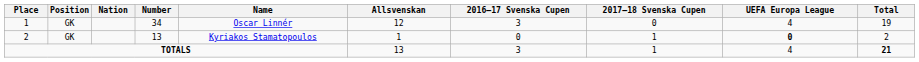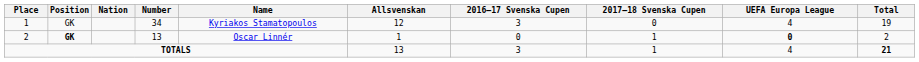(263, 24) Oscar Linnér -> (263, 24) Kyriakos Stamatopoulos
(70, 38) normal -> (70, 38) bold
(263, 38) Kyriakos Stamatopoulos -> (263, 38) Oscar Linnér
